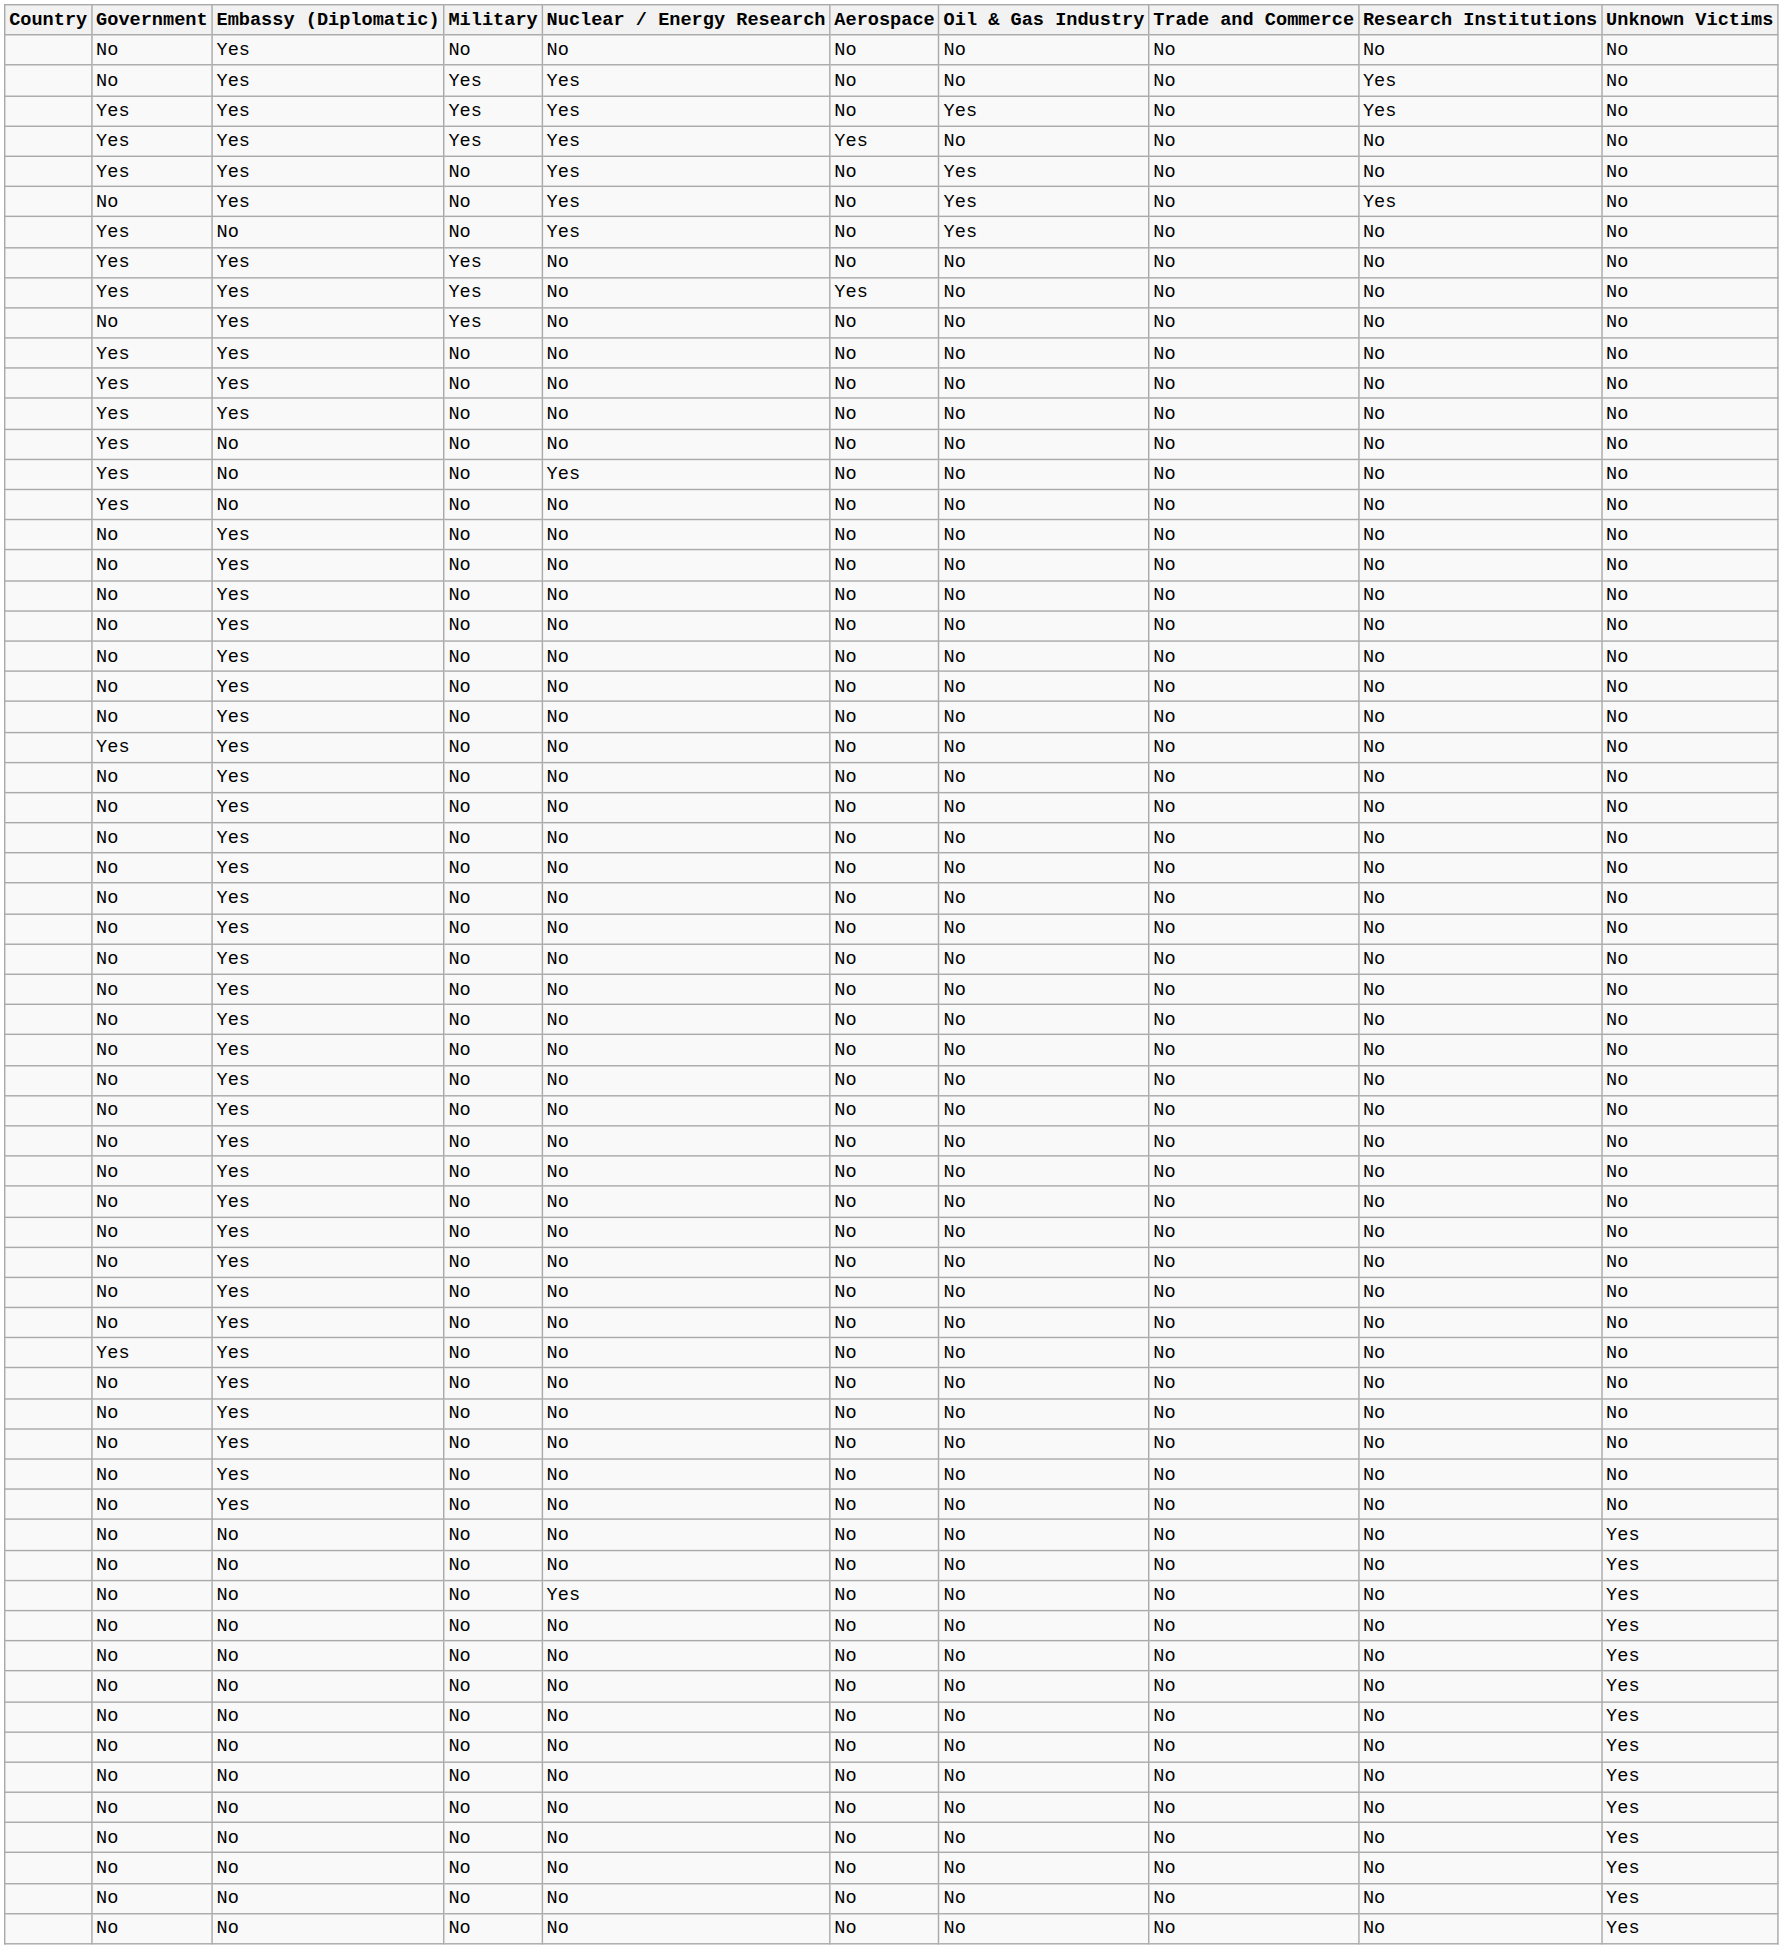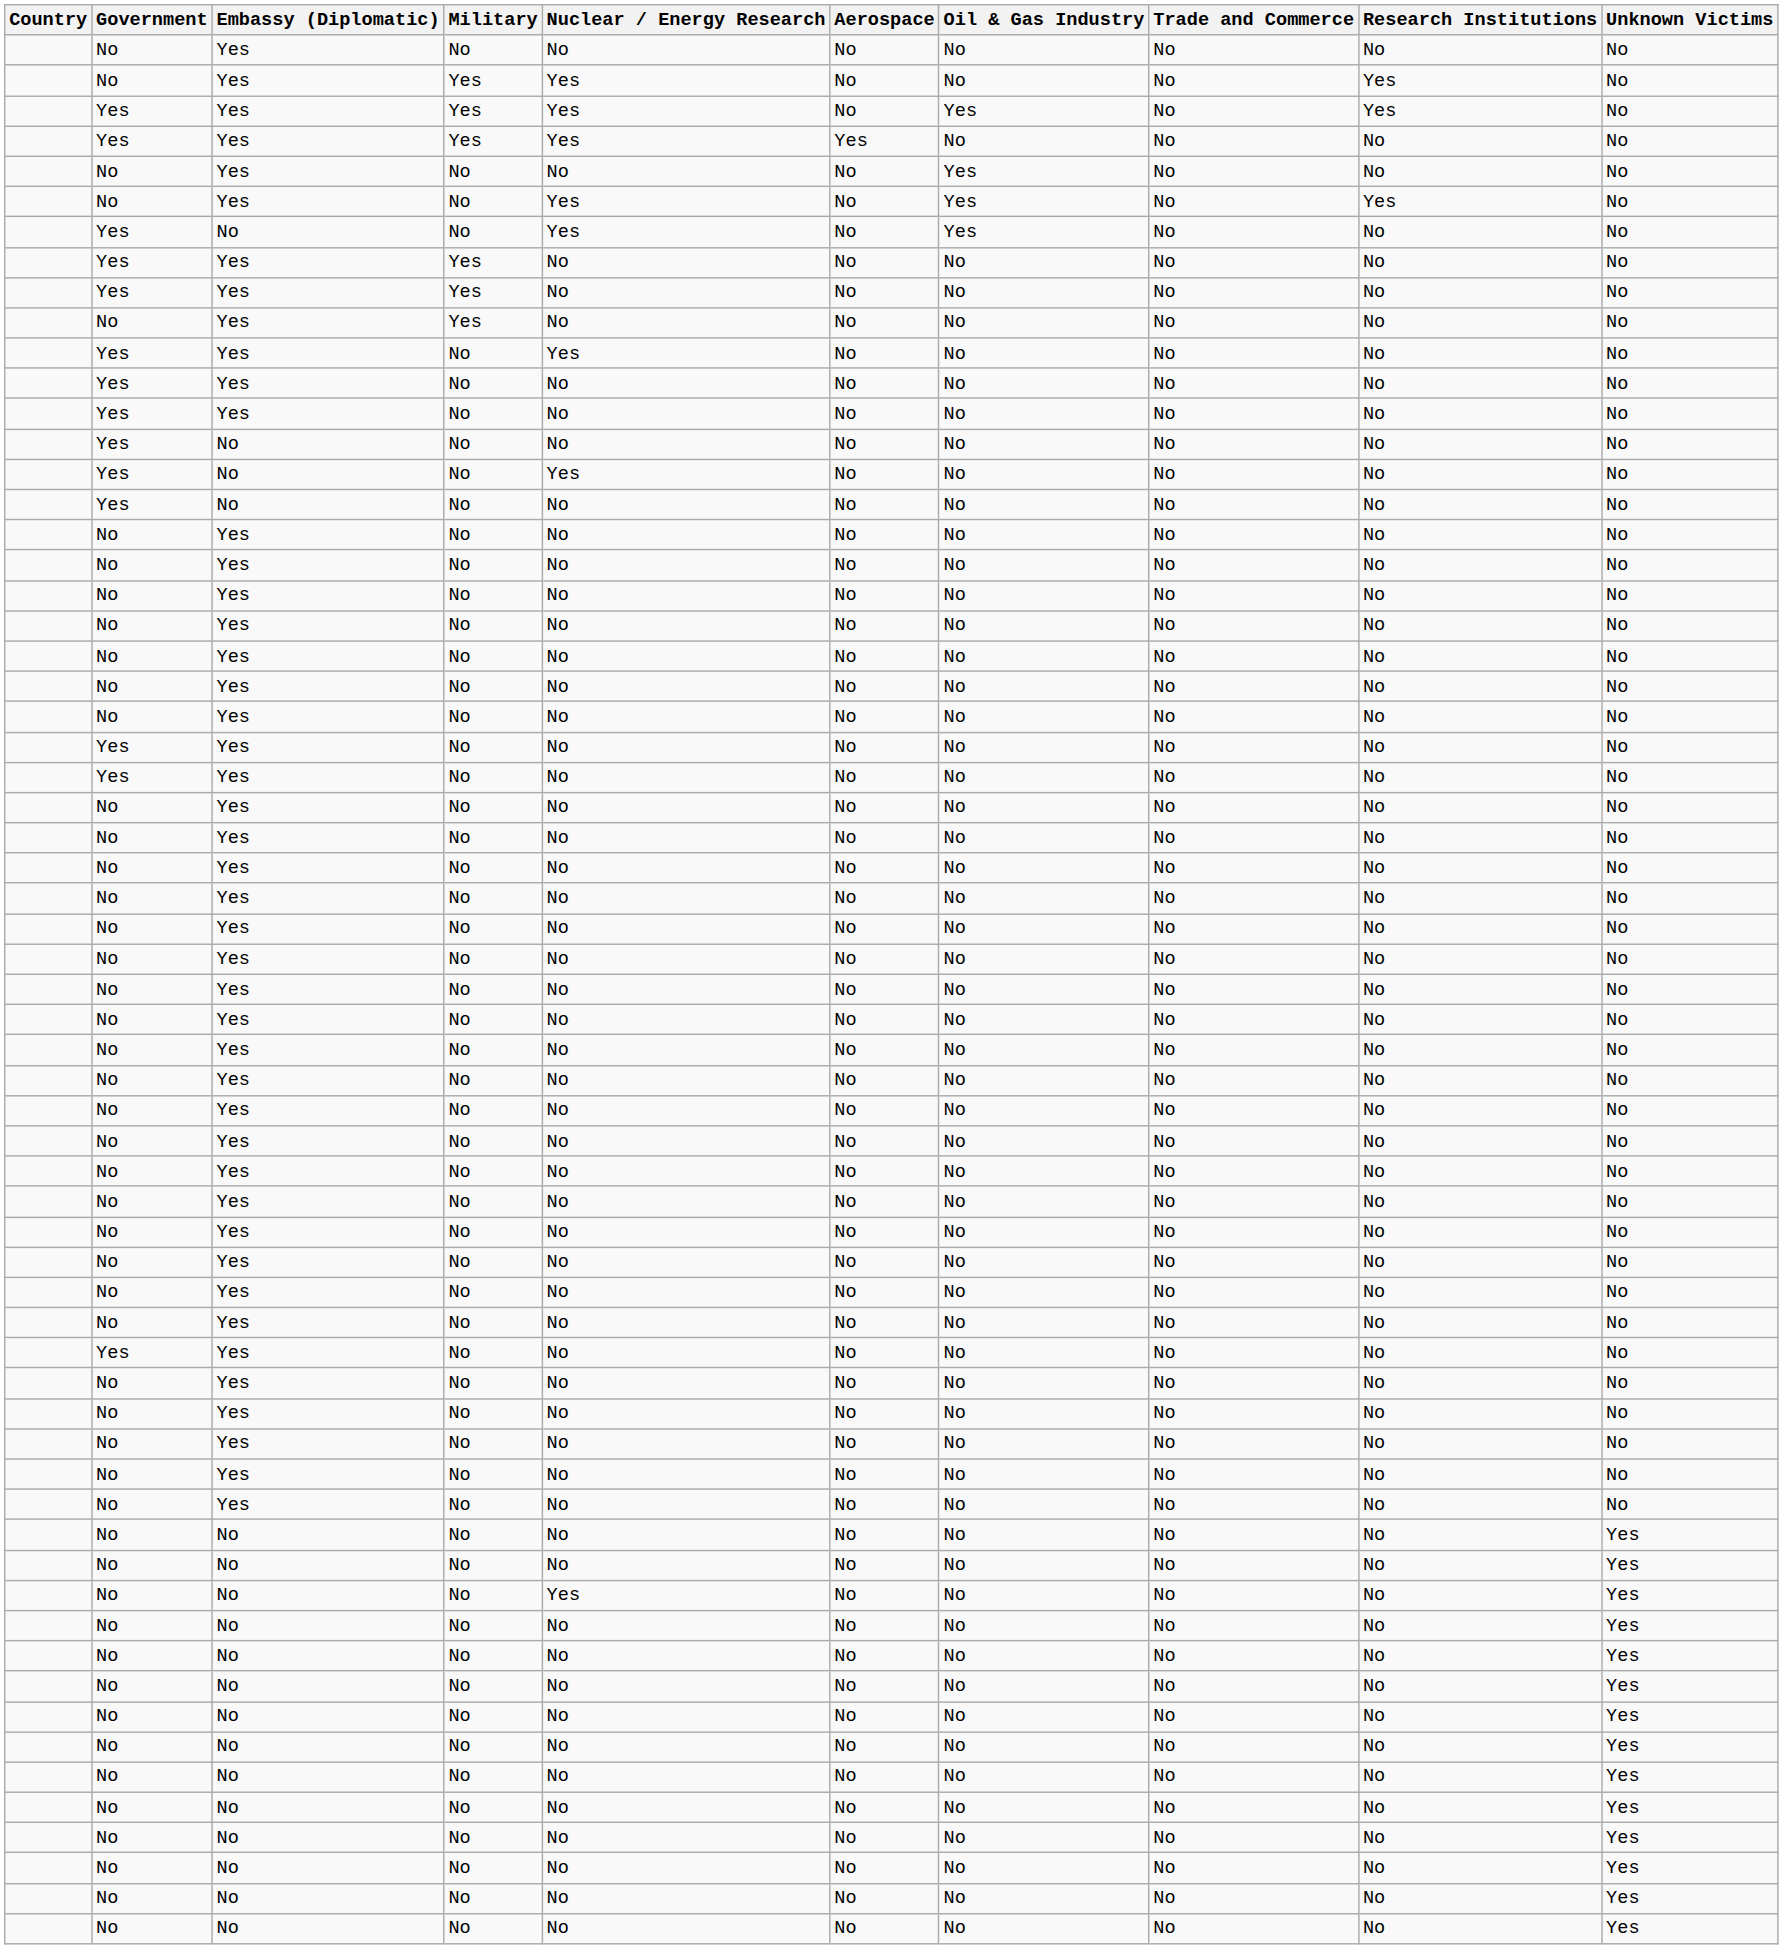(113, 171) Yes -> (107, 171) No
(563, 171) Yes -> (558, 171) No
(851, 293) Yes -> (845, 293) No
(558, 353) No -> (563, 353) Yes
(107, 777) No -> (113, 777) Yes
